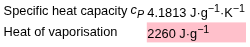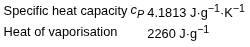(178, 32) pink background -> (178, 32) no background
